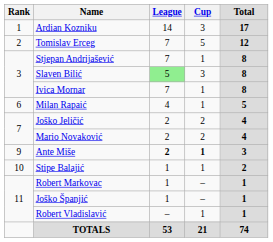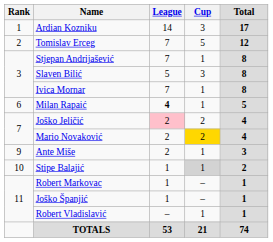(167, 74) lightgreen background -> (167, 74) no background
(167, 105) normal -> (167, 105) bold
(167, 121) no background -> (167, 121) pink background
(203, 136) no background -> (203, 136) gold background
(167, 152) bold -> (167, 152) normal
(203, 152) bold -> (203, 152) normal
(203, 167) no background -> (203, 167) lightgrey background
